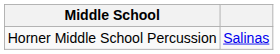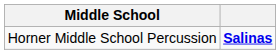(246, 37) normal -> (248, 37) bold
